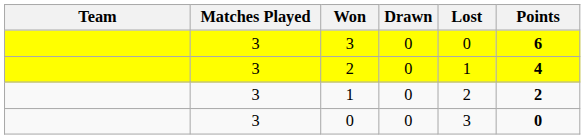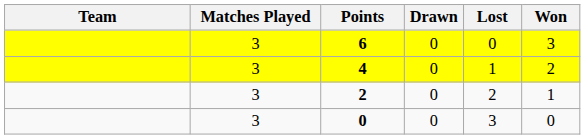columns swapped: (350, 17) <-> (538, 17)
